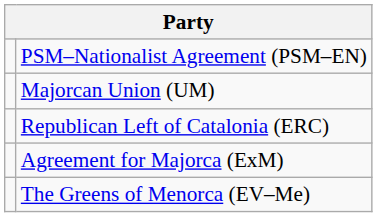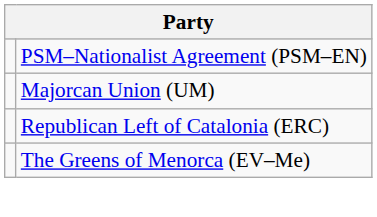- row: (152, 159)
